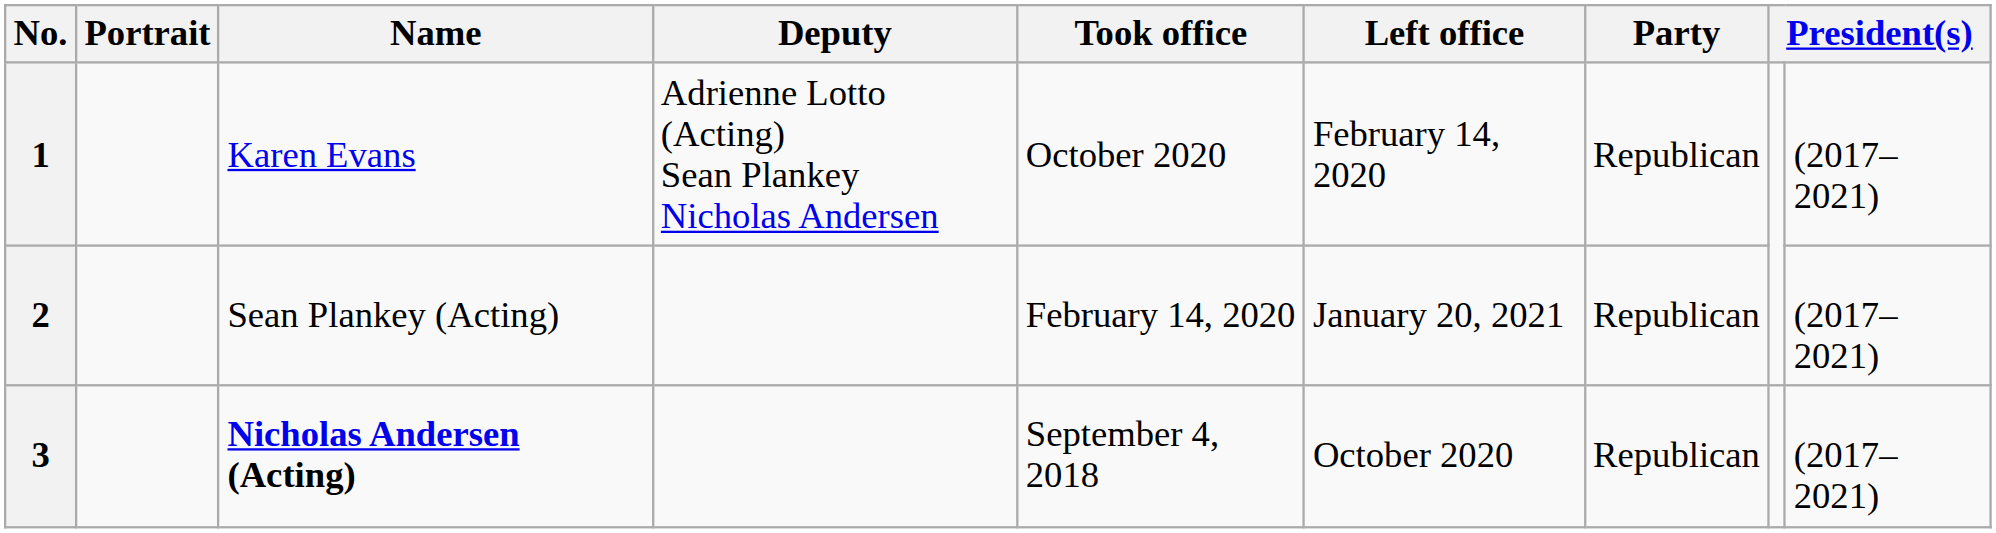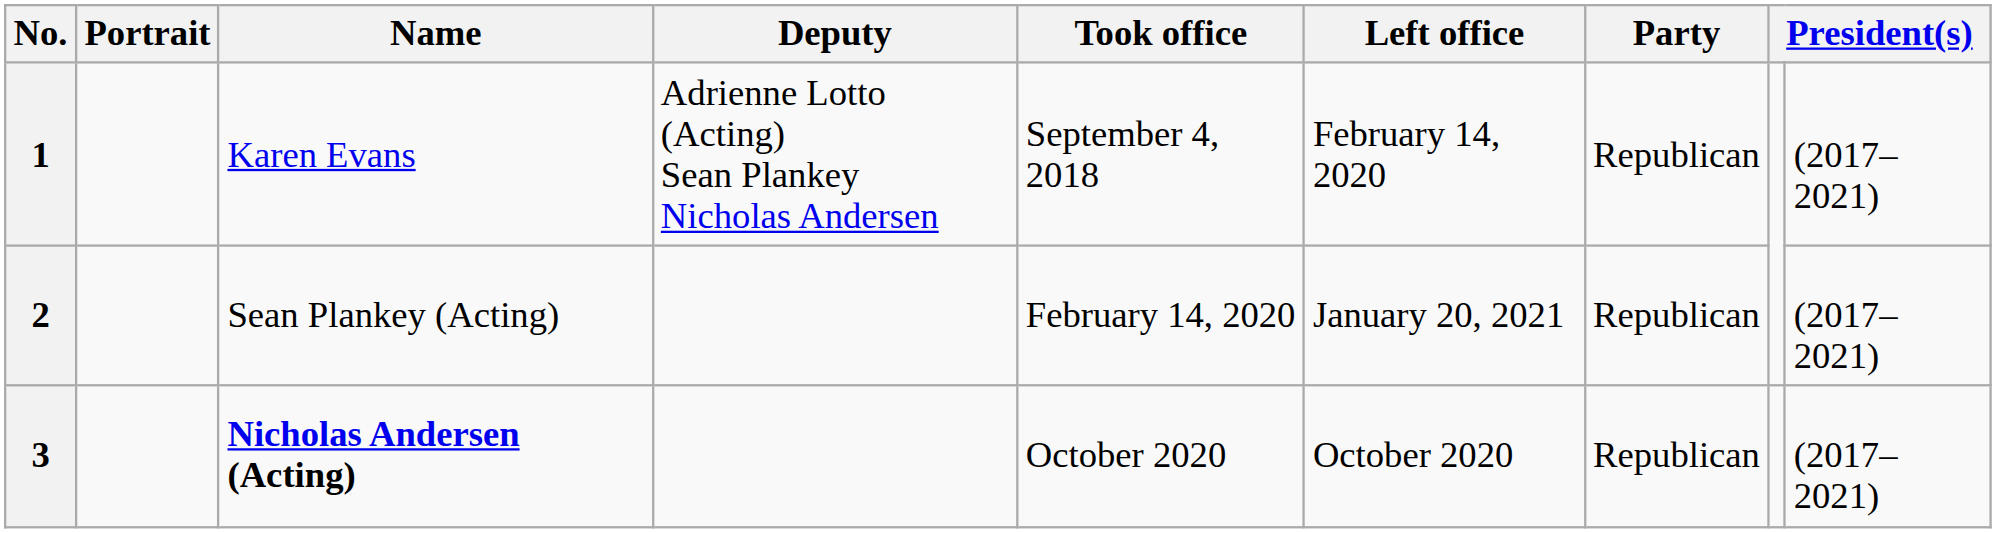(1126, 153) October 2020 -> (1122, 153) September 4, 2018
(1122, 455) September 4, 2018 -> (1126, 455) October 2020
